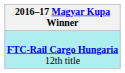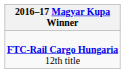(63, 55) paleturquoise background -> (63, 55) no background
